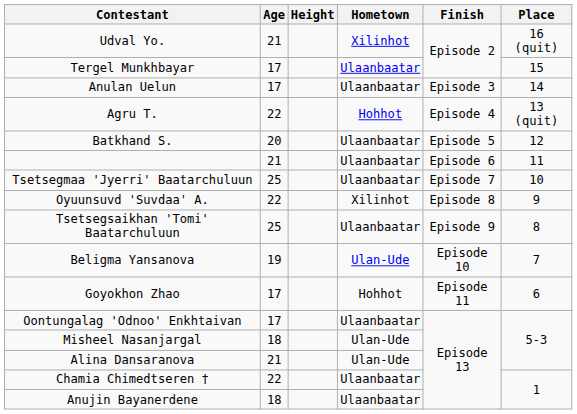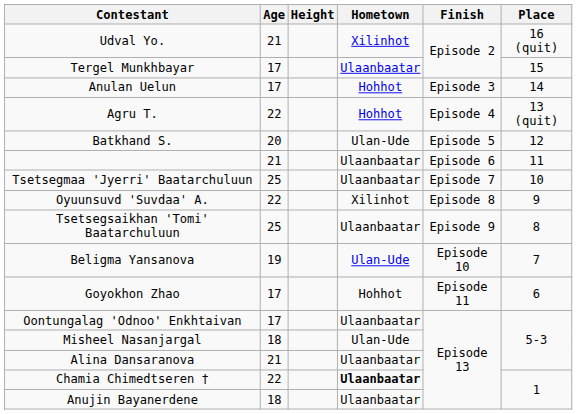(380, 87) Ulaanbaatar -> (380, 87) Hohhot
(380, 141) Ulaanbaatar -> (380, 141) Ulan-Ude
(380, 360) Ulan-Ude -> (380, 360) Ulaanbaatar
(380, 380) normal -> (380, 380) bold
